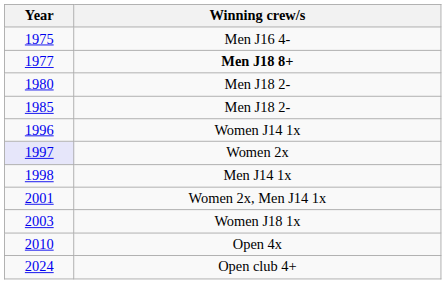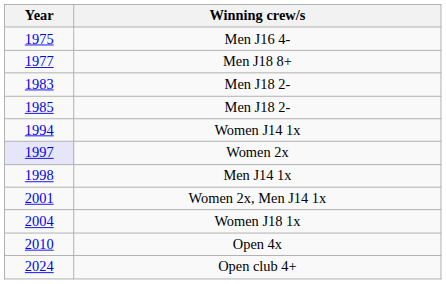(257, 61) bold -> (257, 61) normal
(39, 84) 1980 -> (39, 84) 1983
(39, 130) 1996 -> (39, 130) 1994
(39, 221) 2003 -> (39, 221) 2004
